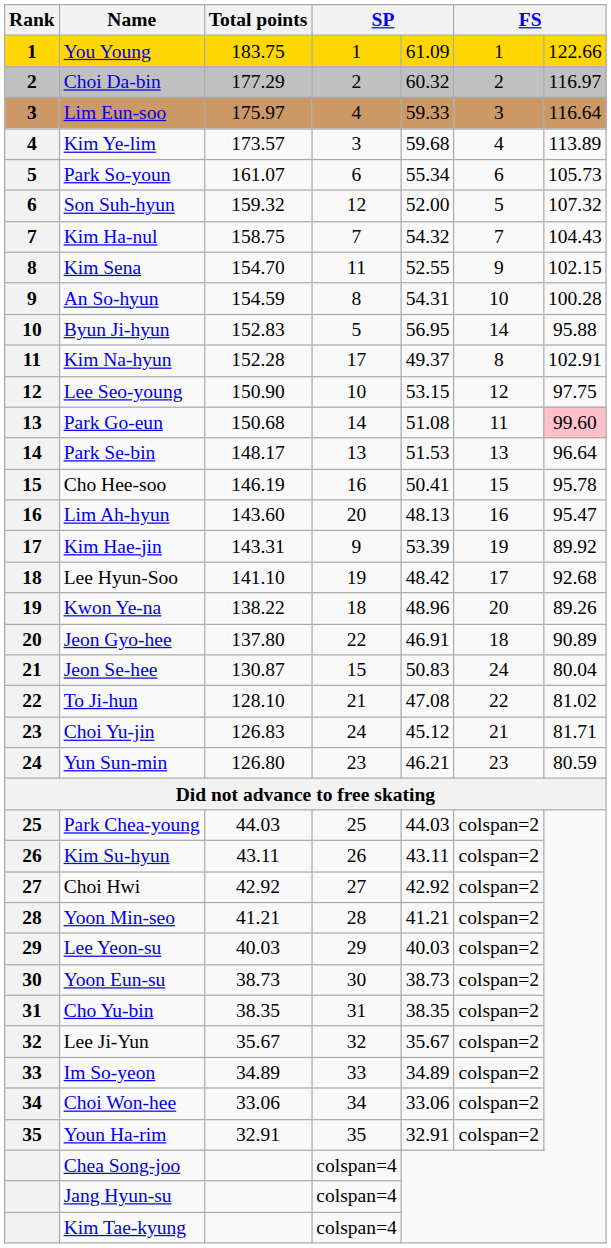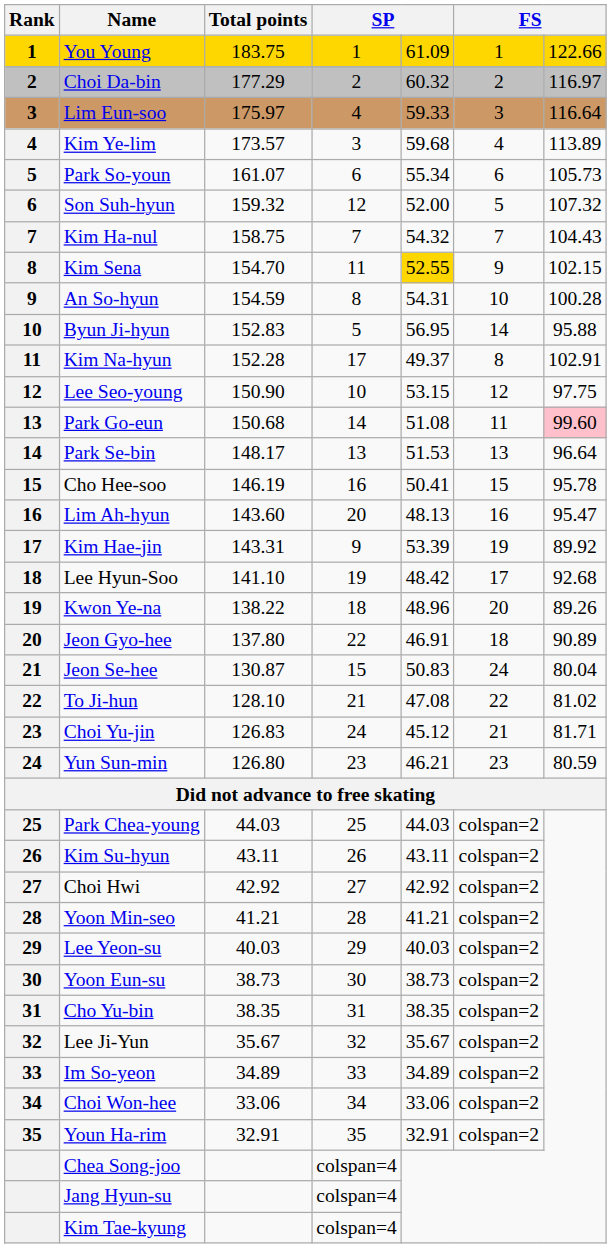(428, 267) no background -> (428, 267) gold background
